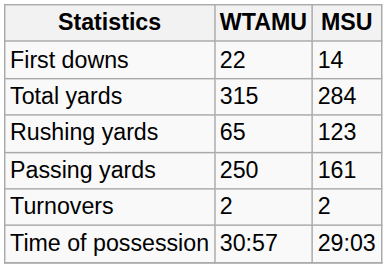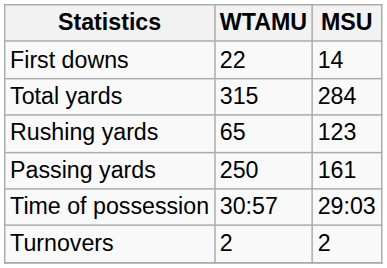rows swapped: (62, 206) <-> (110, 243)
